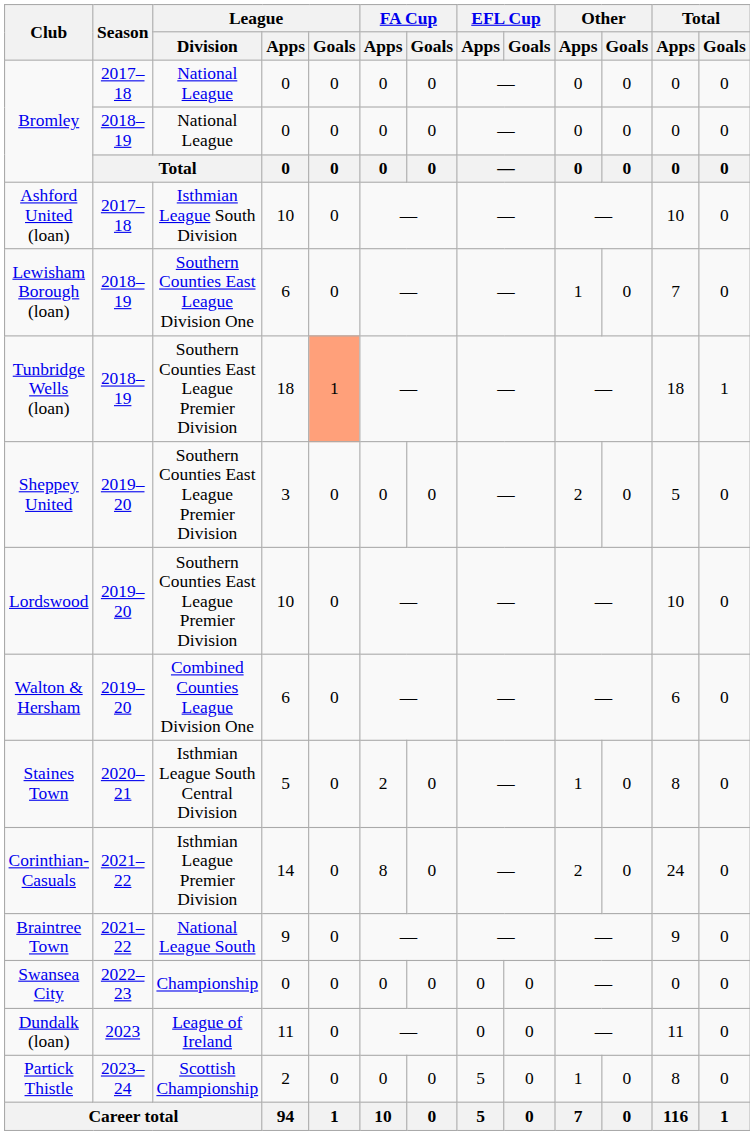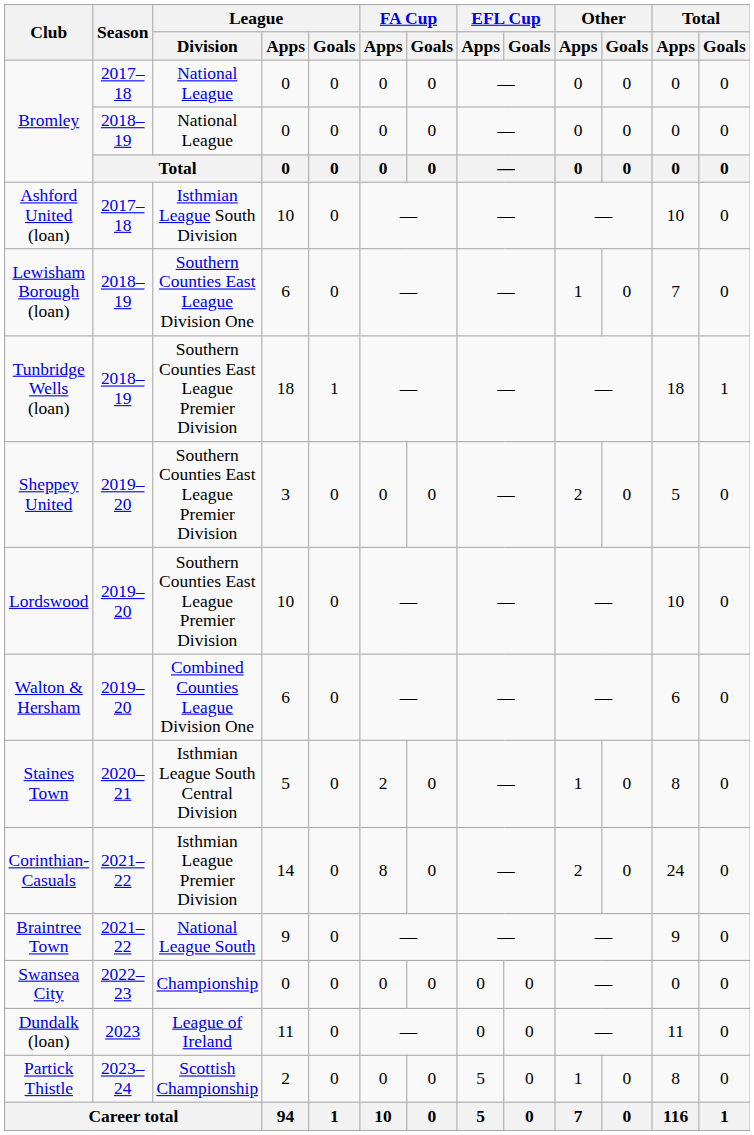(334, 388) lightsalmon background -> (334, 388) no background
